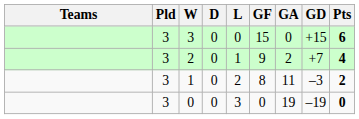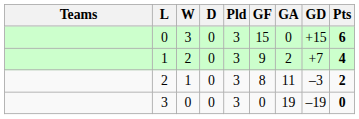columns swapped: (166, 15) <-> (238, 15)
